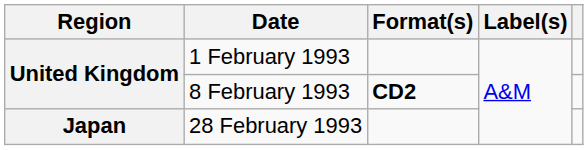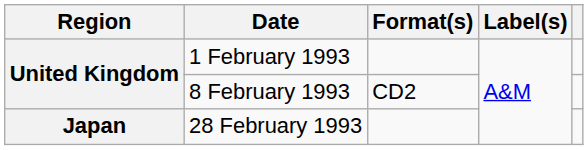(394, 91) bold -> (394, 91) normal
